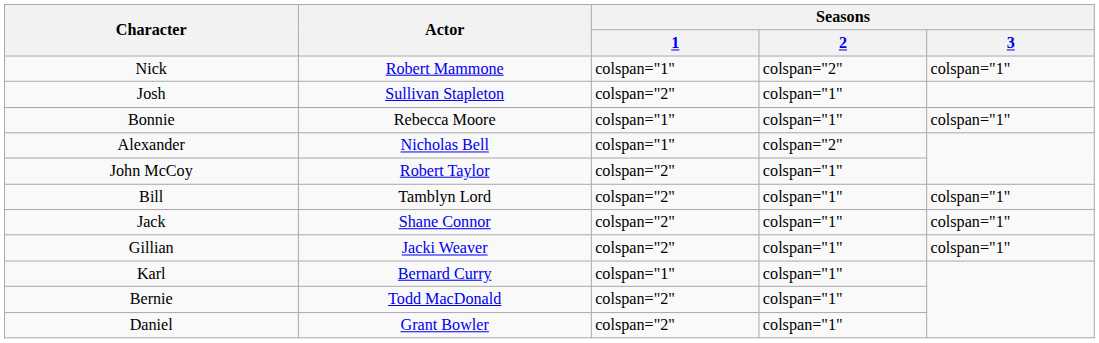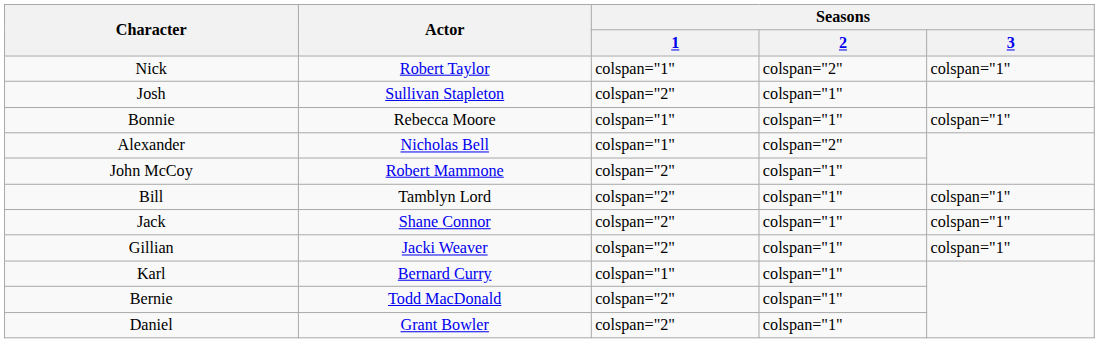(445, 68) Robert Mammone -> (445, 68) Robert Taylor
(445, 171) Robert Taylor -> (445, 171) Robert Mammone
